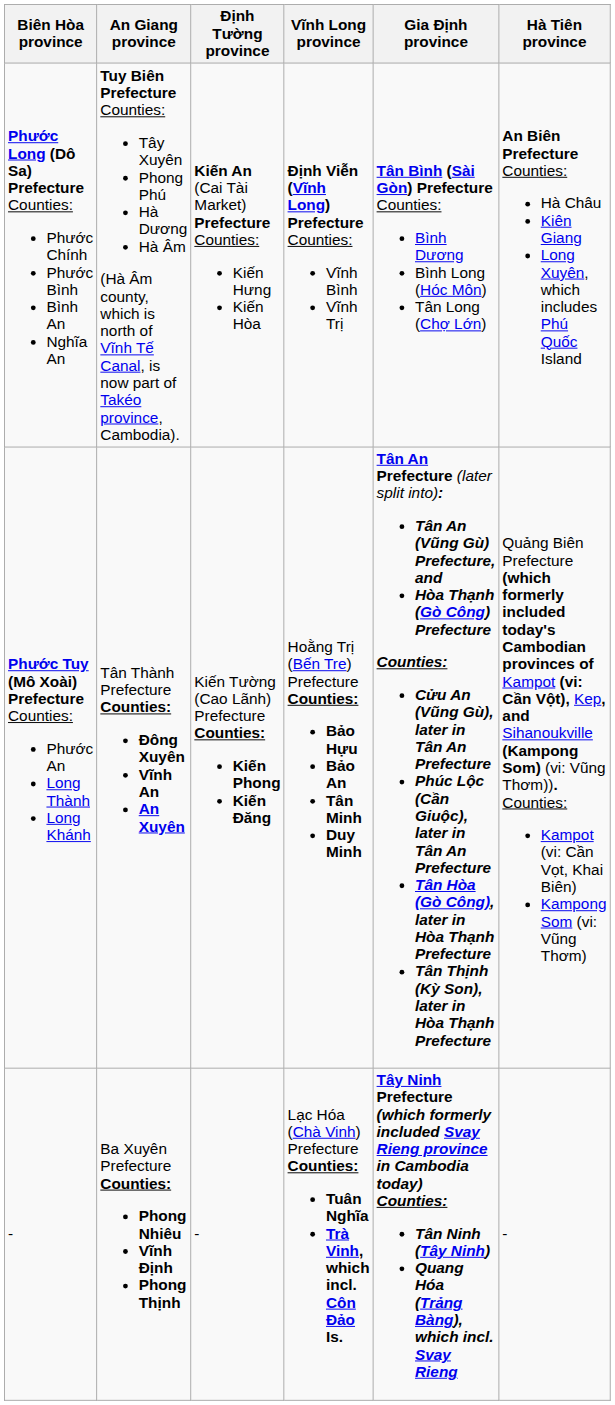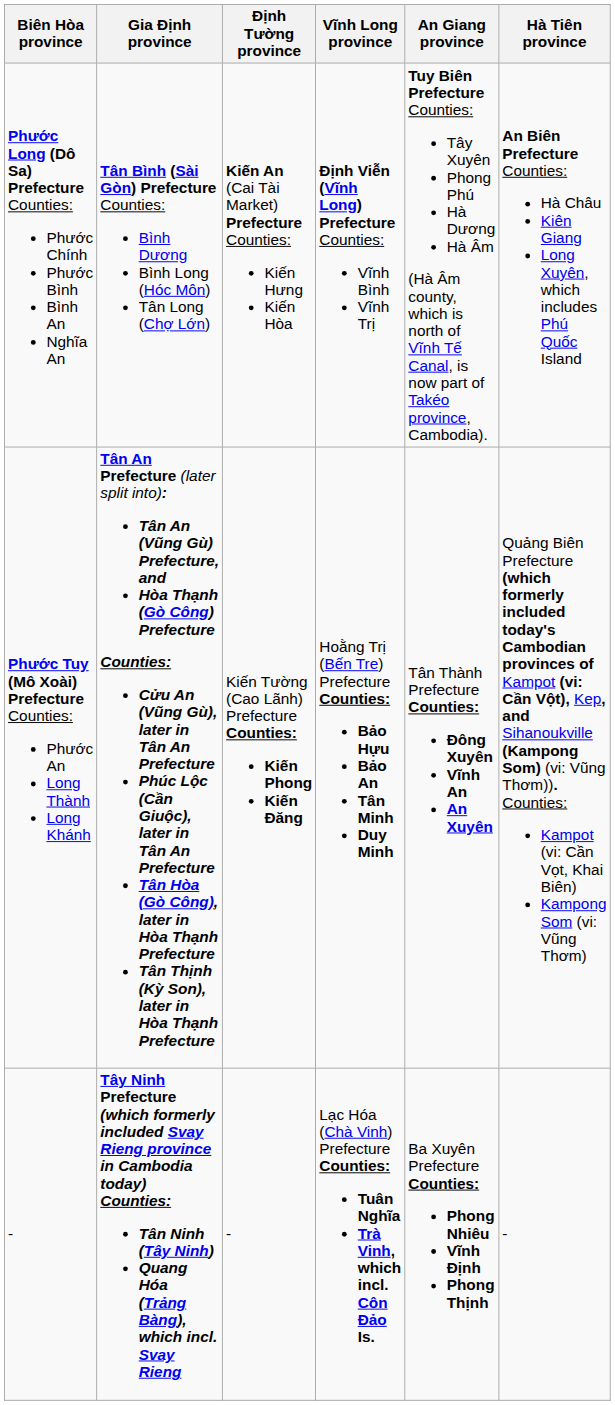columns swapped: (436, 33) <-> (144, 33)
